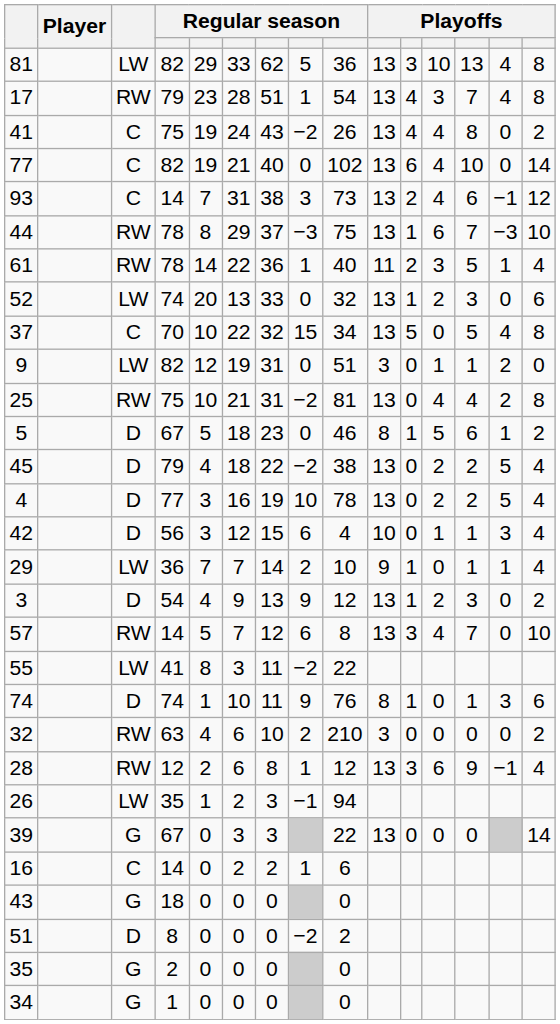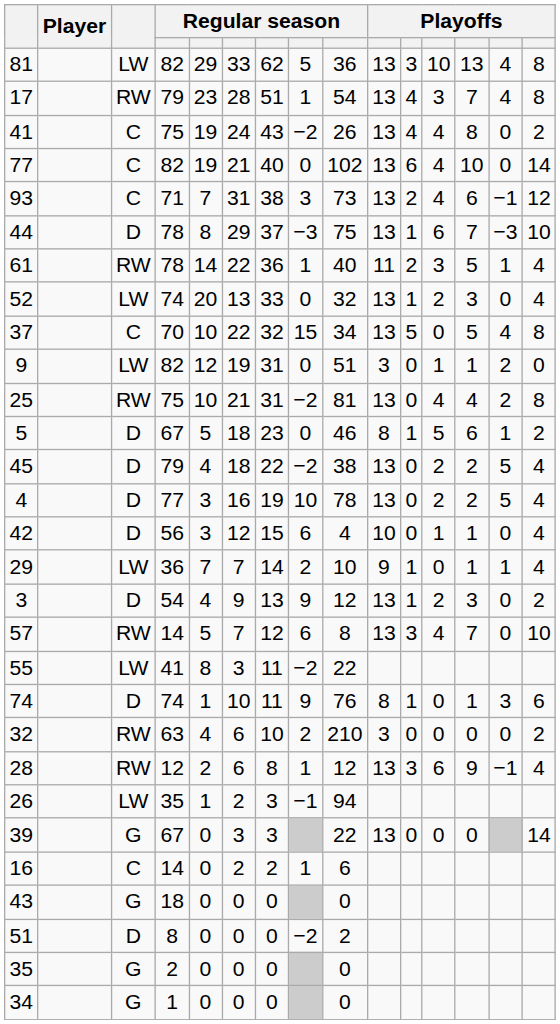(172, 198) 14 -> (172, 198) 71
(133, 231) RW -> (133, 231) D
(539, 298) 6 -> (539, 298) 4
(505, 533) 3 -> (505, 533) 0
